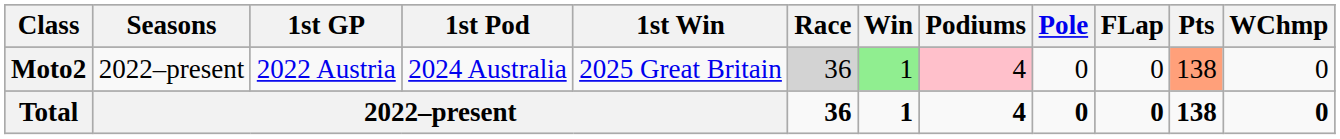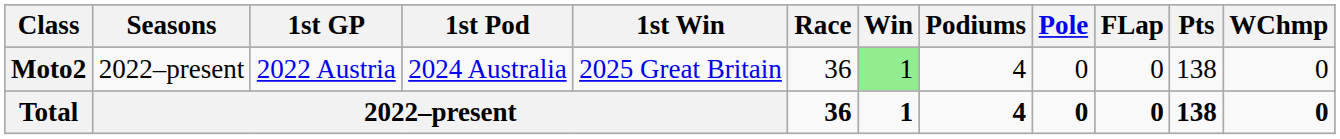(838, 68) lightgrey background -> (838, 68) no background
(1019, 68) pink background -> (1019, 68) no background
(1196, 68) lightsalmon background -> (1196, 68) no background
